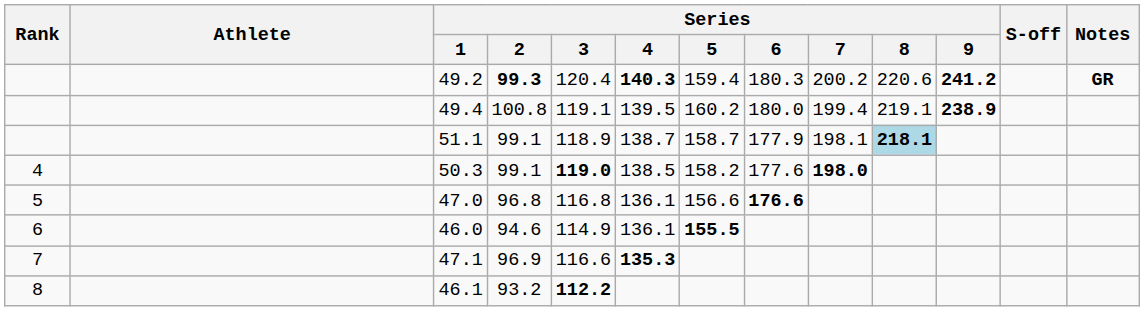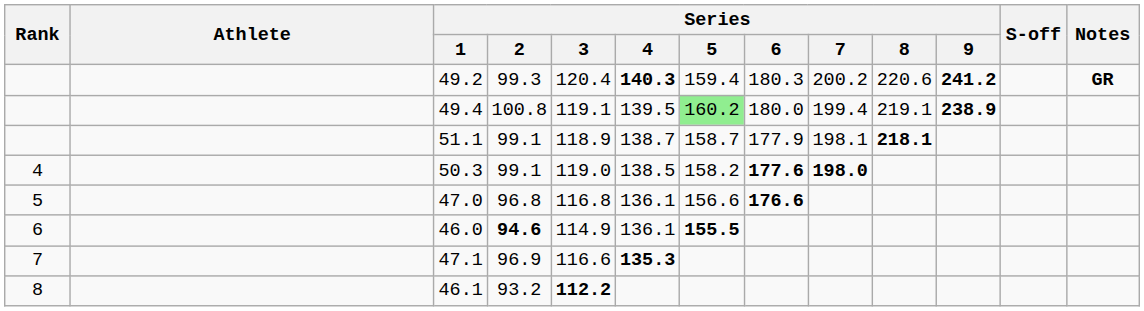(519, 80) bold -> (519, 80) normal
(712, 110) no background -> (712, 110) lightgreen background
(904, 140) lightblue background -> (904, 140) no background
(583, 170) bold -> (583, 170) normal
(776, 170) normal -> (776, 170) bold
(519, 230) normal -> (519, 230) bold
